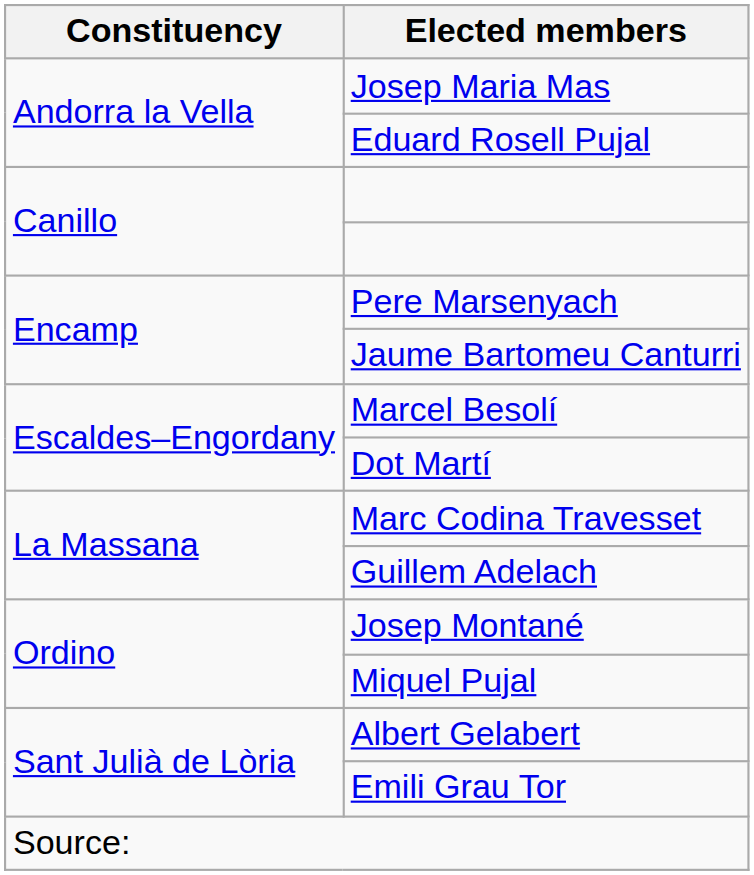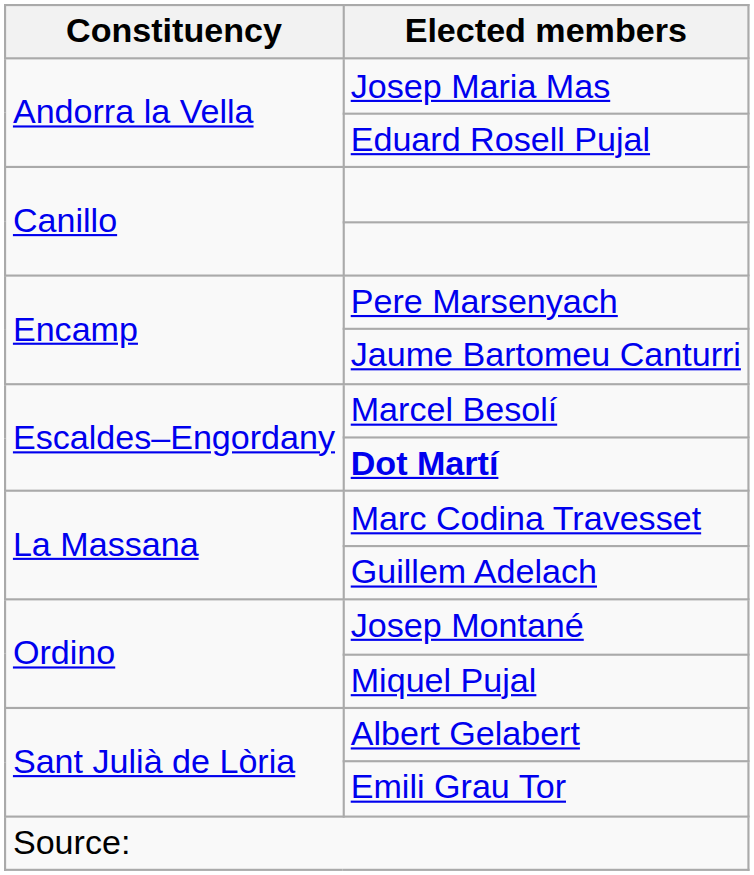(421, 463) normal -> (425, 463) bold
